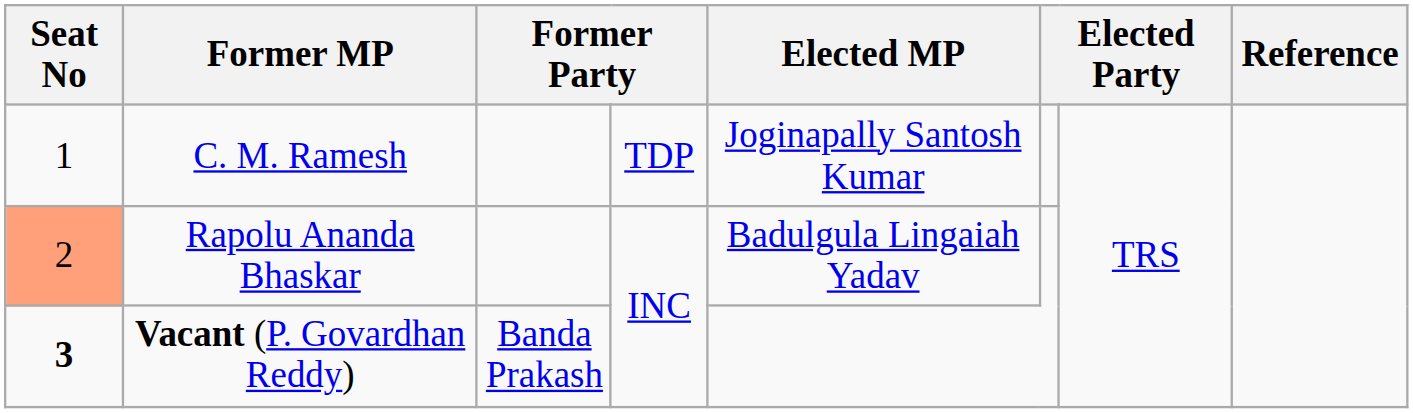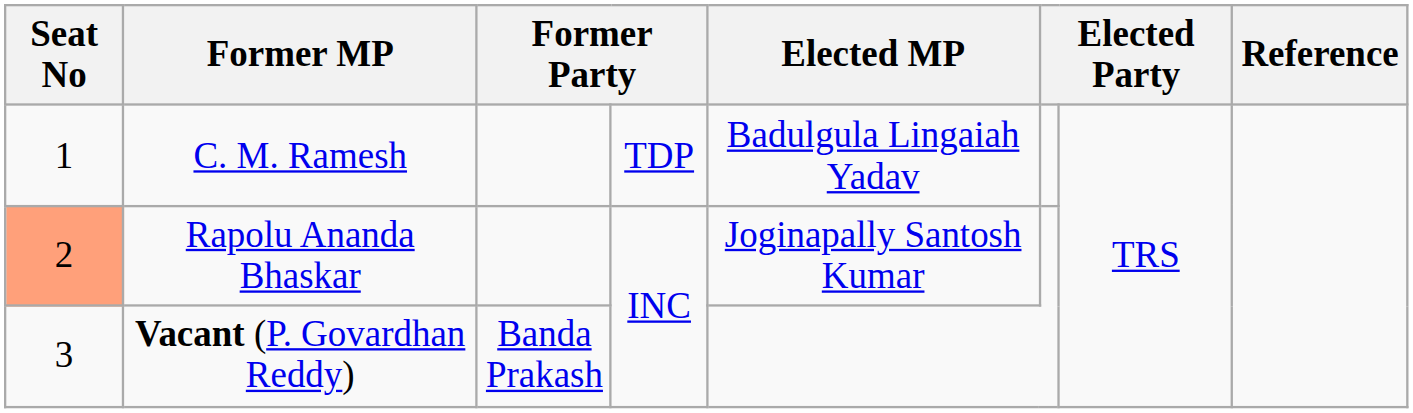(873, 154) Joginapally Santosh Kumar -> (873, 154) Badulgula Lingaiah Yadav
(873, 254) Badulgula Lingaiah Yadav -> (873, 254) Joginapally Santosh Kumar
(64, 355) bold -> (64, 355) normal
